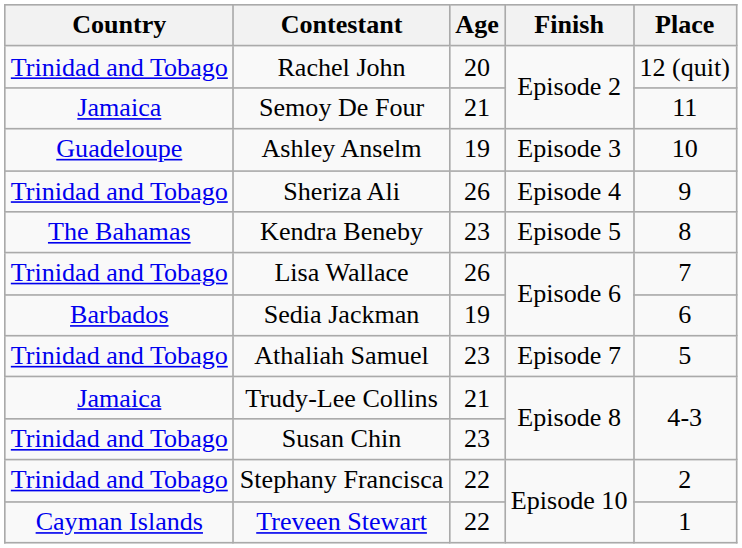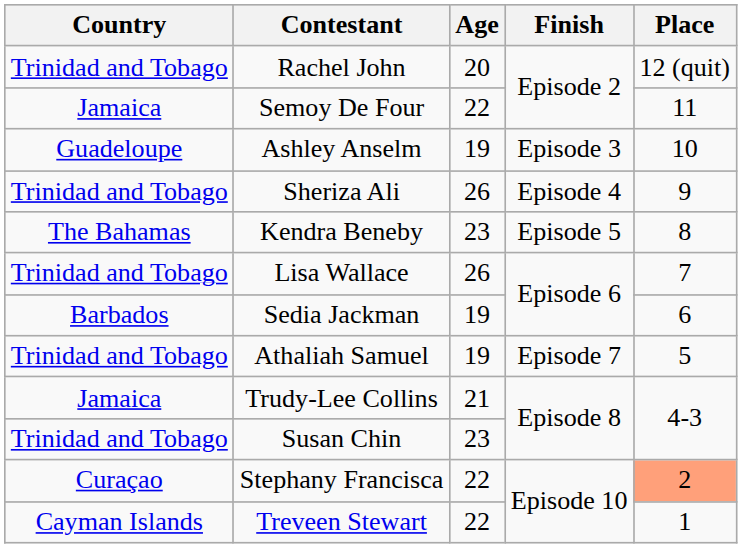(477, 107) 21 -> (477, 107) 22
(477, 356) 23 -> (477, 356) 19
(119, 480) Trinidad and Tobago -> (119, 480) Curaçao
(685, 480) no background -> (685, 480) lightsalmon background
